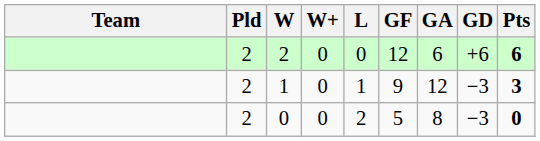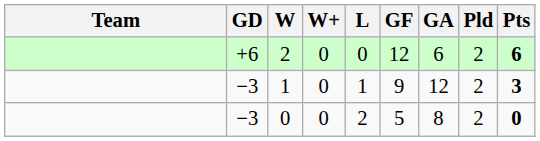columns swapped: (247, 20) <-> (478, 20)
